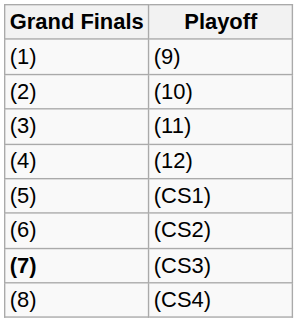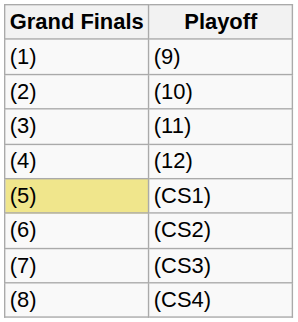(23, 195) no background -> (23, 195) khaki background
(23, 265) bold -> (23, 265) normal
